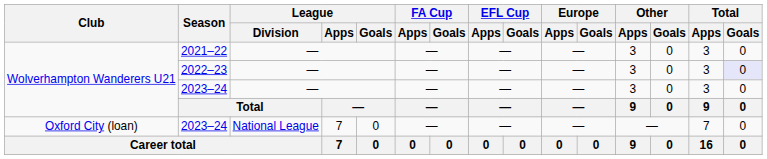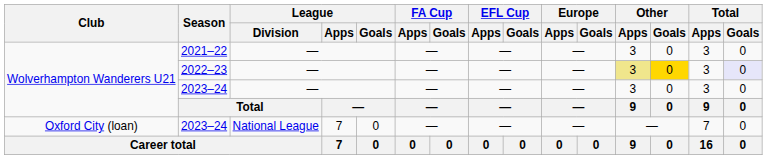(633, 70) no background -> (633, 70) khaki background
(669, 70) no background -> (669, 70) gold background
